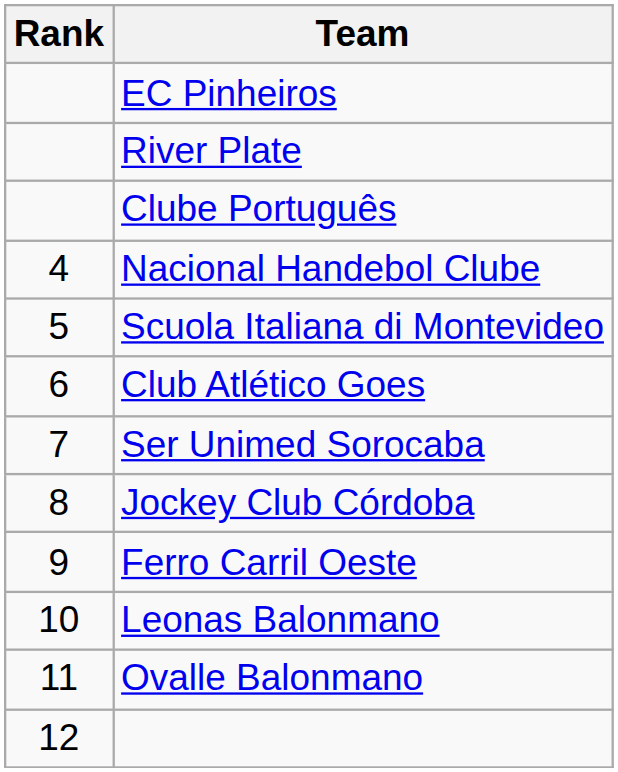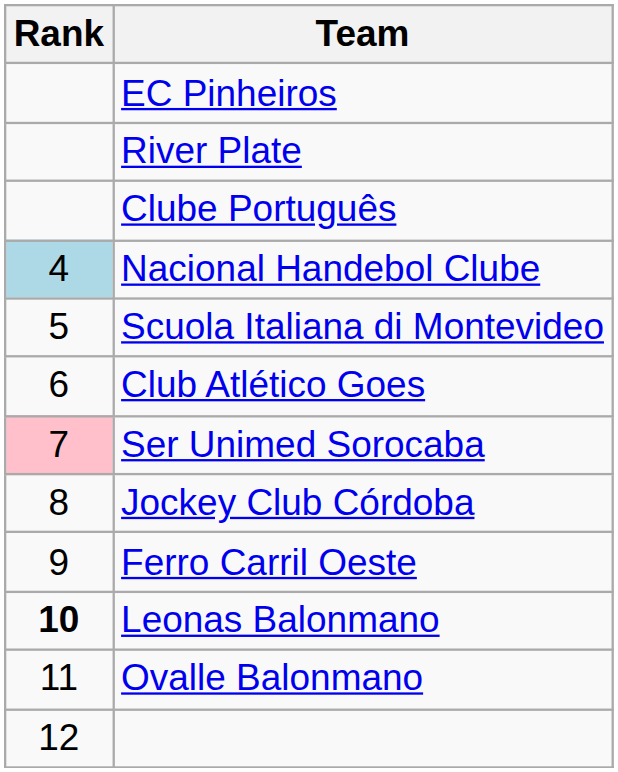(59, 268) no background -> (59, 268) lightblue background
(59, 444) no background -> (59, 444) pink background
(59, 619) normal -> (59, 619) bold
